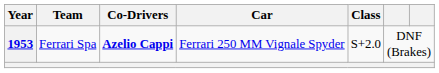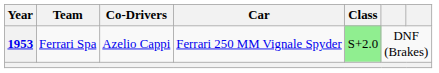(138, 44) bold -> (136, 44) normal
(366, 44) no background -> (363, 44) lightgreen background
